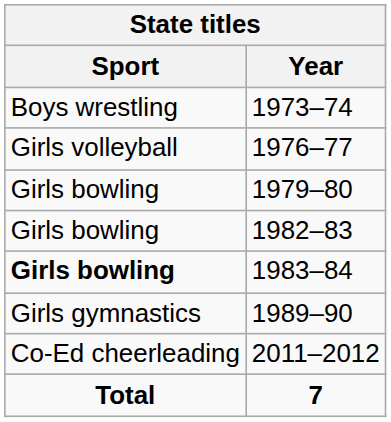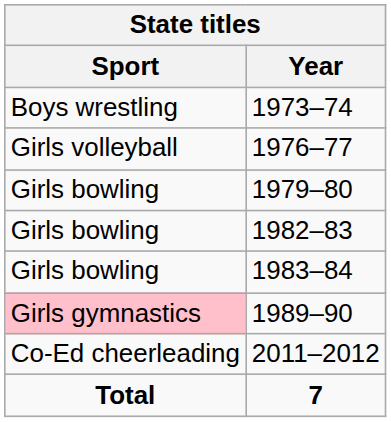(93, 271) bold -> (85, 271) normal
(106, 312) no background -> (106, 312) pink background
